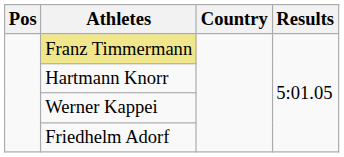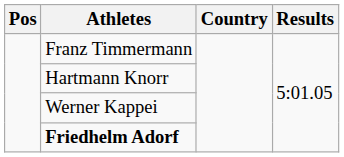(119, 48) khaki background -> (119, 48) no background
(107, 136) normal -> (112, 136) bold
